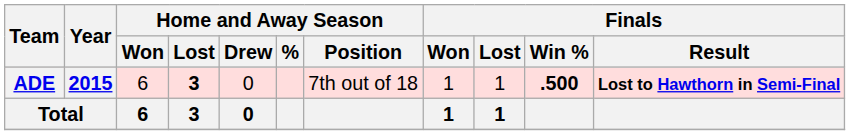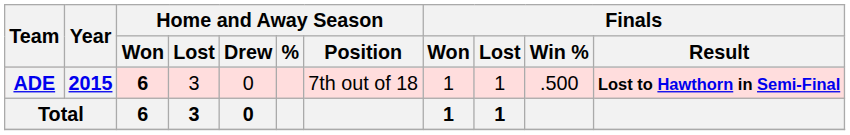(143, 83) normal -> (143, 83) bold
(194, 83) bold -> (194, 83) normal
(559, 83) bold -> (559, 83) normal
